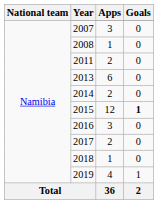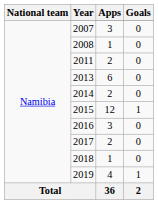(138, 110) bold -> (138, 110) normal
